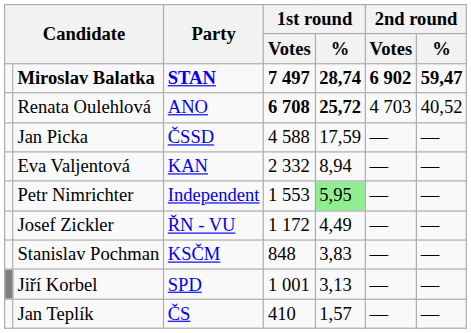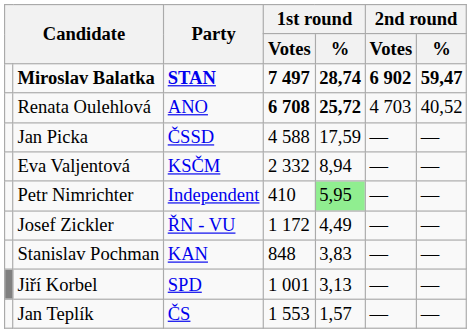(188, 166) KAN -> (194, 166) KSČM
(289, 195) 1 553 -> (282, 195) 410
(194, 254) KSČM -> (188, 254) KAN
(282, 313) 410 -> (289, 313) 1 553
